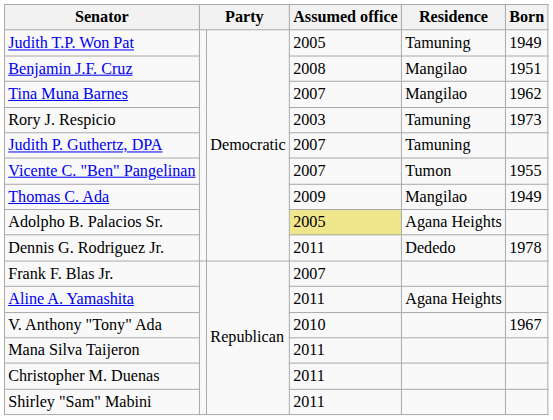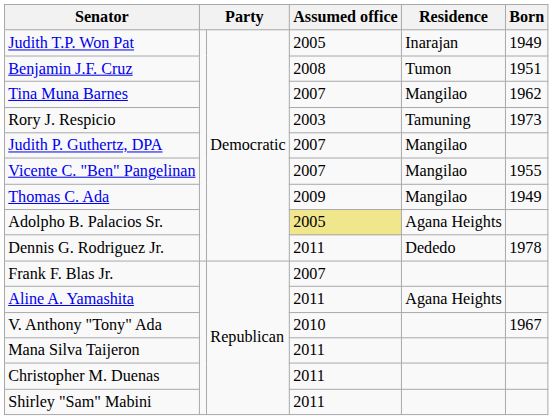(438, 42) Tamuning -> (432, 42) Inarajan
(436, 68) Mangilao -> (428, 68) Tumon
(438, 145) Tamuning -> (436, 145) Mangilao
(428, 171) Tumon -> (436, 171) Mangilao
